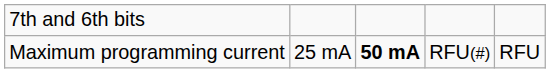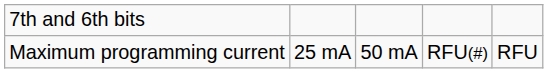(390, 51) bold -> (389, 51) normal
